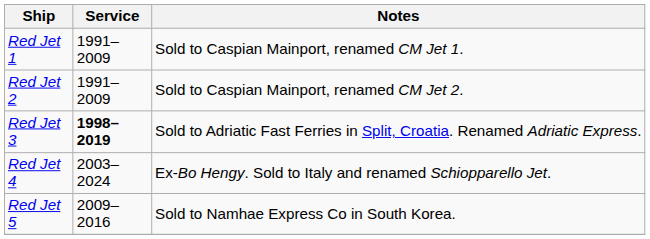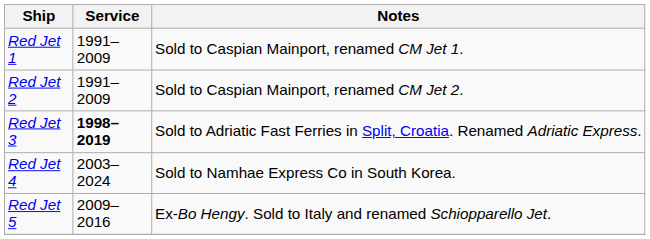(353, 172) Ex-Bo Hengy. Sold to Italy and renamed Schiopparello Jet. -> (305, 172) Sold to Namhae Express Co in South Korea.
(305, 214) Sold to Namhae Express Co in South Korea. -> (353, 214) Ex-Bo Hengy. Sold to Italy and renamed Schiopparello Jet.
